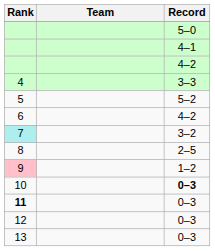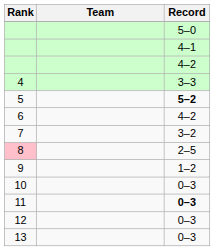(187, 99) normal -> (187, 99) bold
(20, 133) paleturquoise background -> (20, 133) no background
(20, 151) no background -> (20, 151) pink background
(20, 168) pink background -> (20, 168) no background
(187, 185) bold -> (187, 185) normal
(20, 202) bold -> (20, 202) normal
(187, 202) normal -> (187, 202) bold
